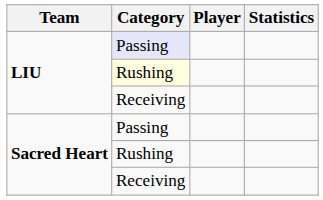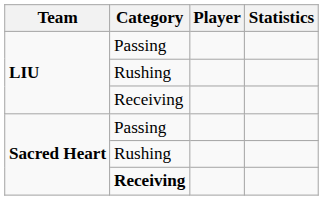(142, 45) lavender background -> (140, 45) no background
(144, 72) lightyellow background -> (143, 72) no background
(151, 181) normal -> (150, 181) bold
